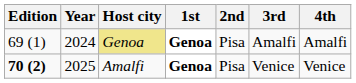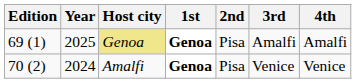(80, 41) 2024 -> (80, 41) 2025
(27, 66) bold -> (27, 66) normal
(80, 66) 2025 -> (80, 66) 2024
